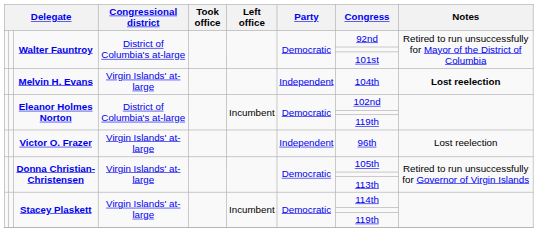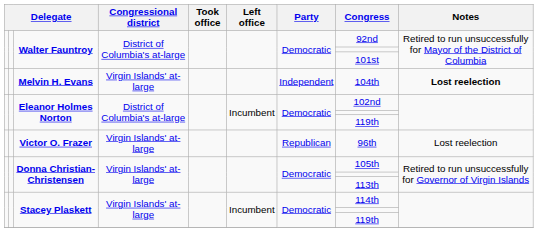(306, 143) Independent -> (306, 143) Republican
